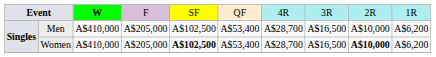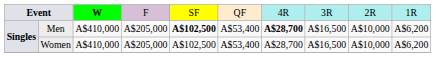(194, 29) normal -> (194, 29) bold
(283, 29) normal -> (283, 29) bold
(194, 45) bold -> (194, 45) normal
(370, 45) bold -> (370, 45) normal
